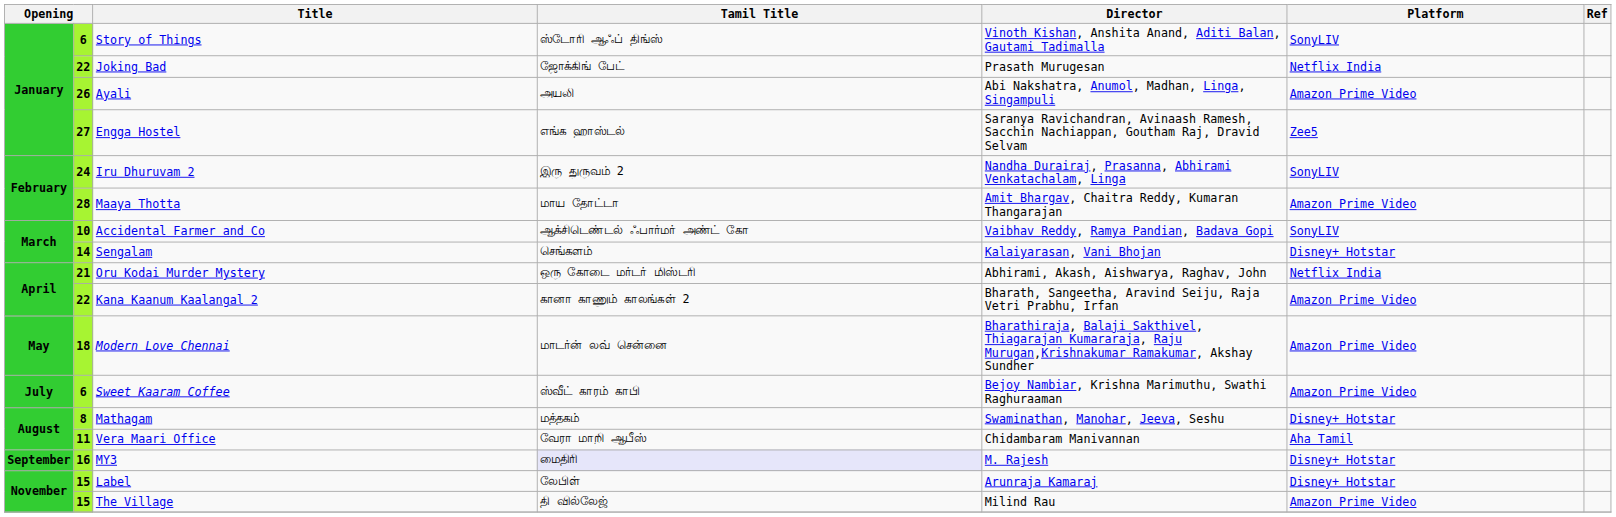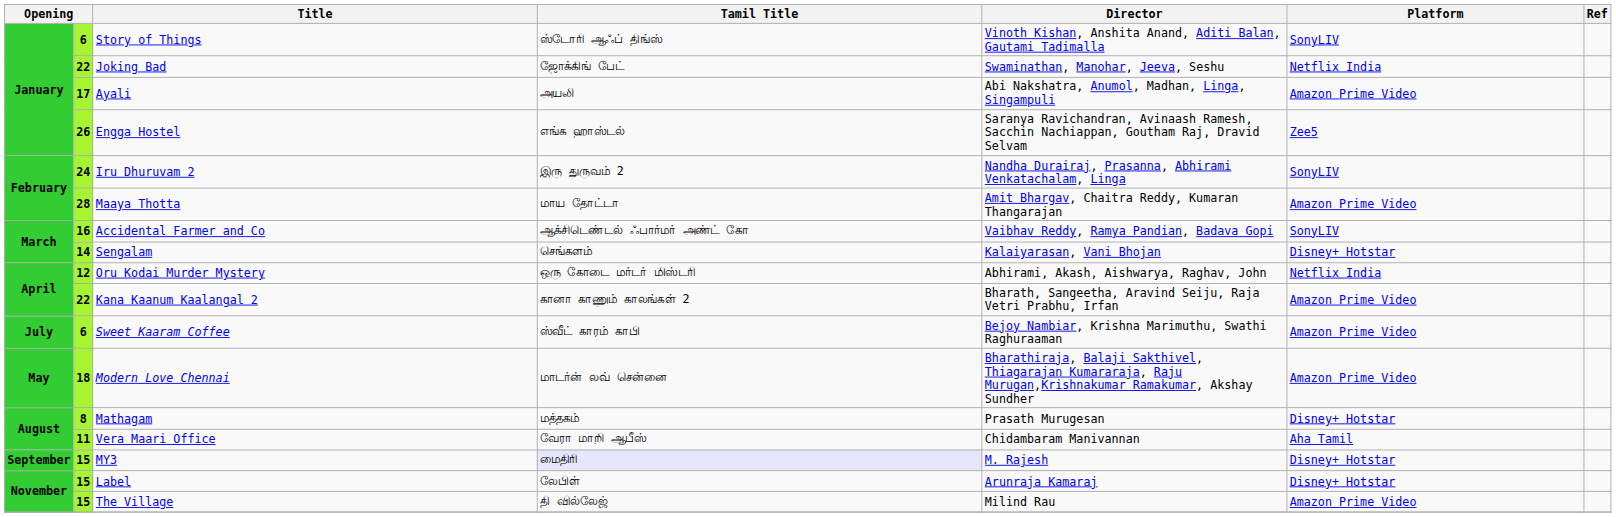(1045, 67) Prasath Murugesan -> (1105, 67) Swaminathan, Manohar, Jeeva, Seshu
(83, 93) 26 -> (83, 93) 17
(83, 133) 27 -> (83, 133) 26
(83, 231) 10 -> (83, 231) 16
(83, 273) 21 -> (83, 273) 12
rows swapped: (163, 346) <-> (163, 392)
(1105, 418) Swaminathan, Manohar, Jeeva, Seshu -> (1045, 418) Prasath Murugesan
(83, 460) 16 -> (83, 460) 15
